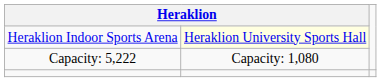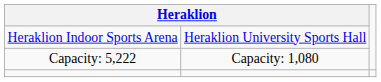(275, 37) lightyellow background -> (275, 37) no background
